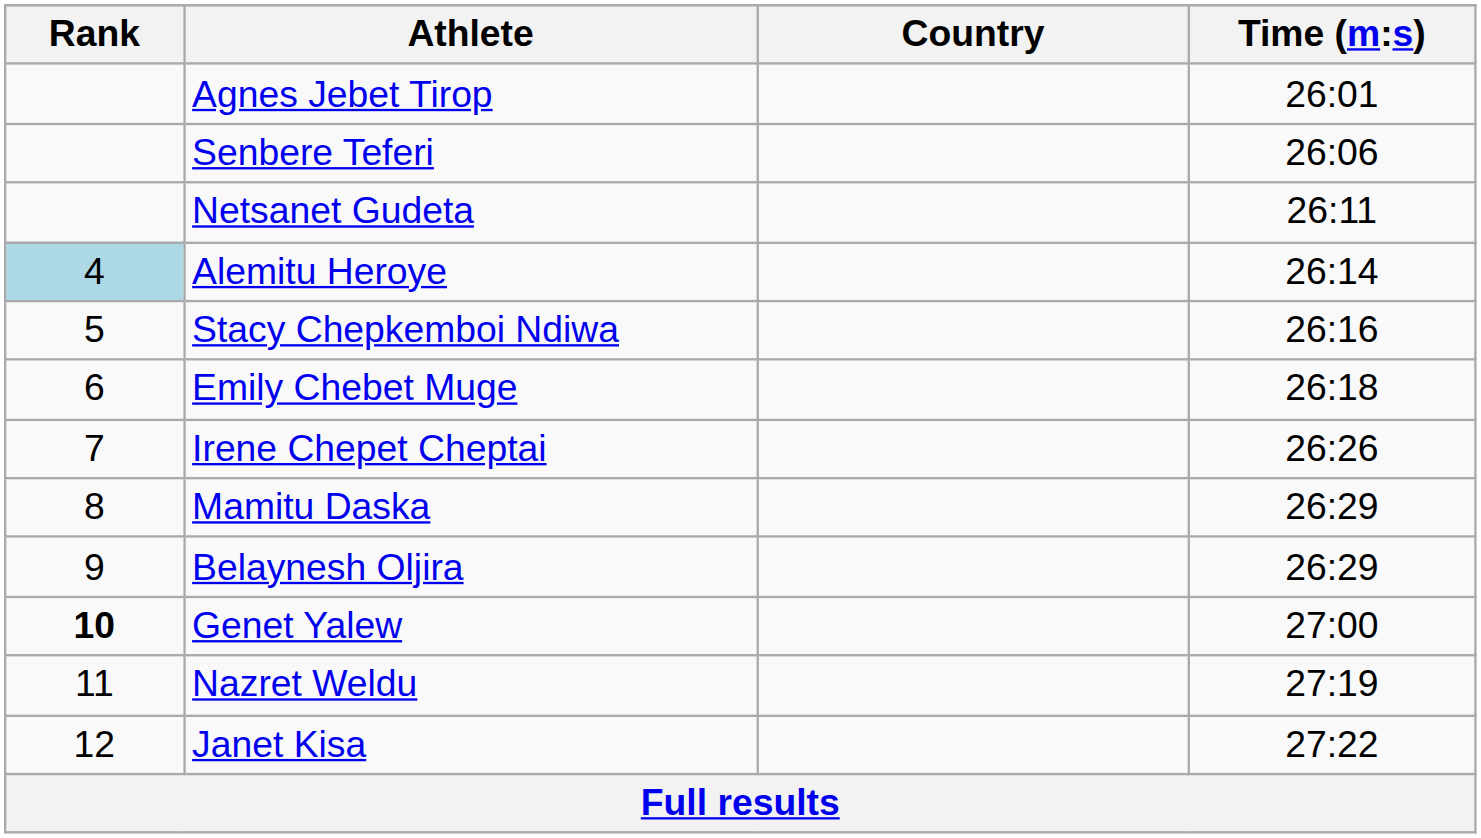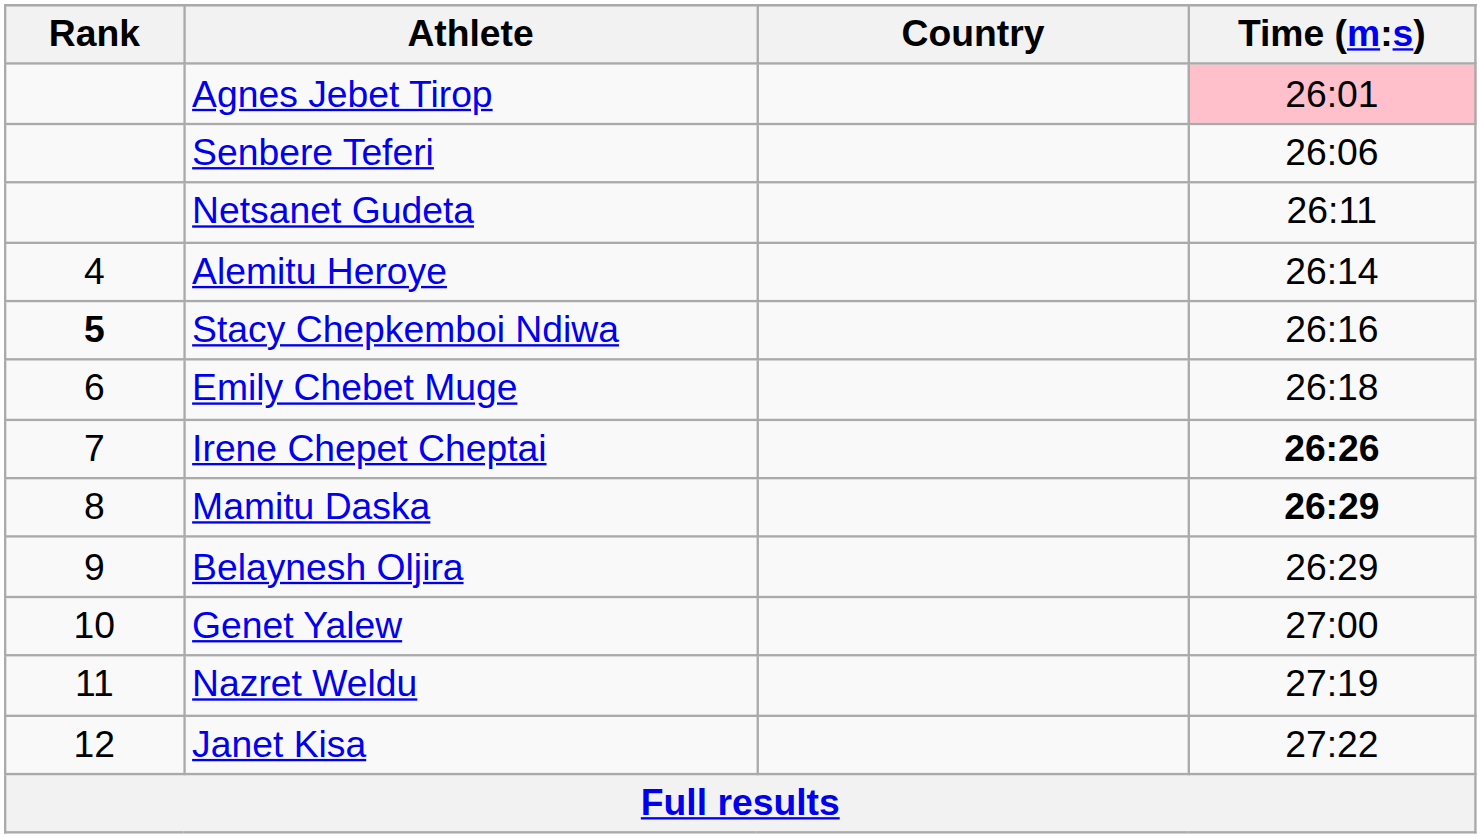(1332, 93) no background -> (1332, 93) pink background
(94, 270) lightblue background -> (94, 270) no background
(94, 329) normal -> (94, 329) bold
(1332, 447) normal -> (1332, 447) bold
(1332, 507) normal -> (1332, 507) bold
(94, 625) bold -> (94, 625) normal
